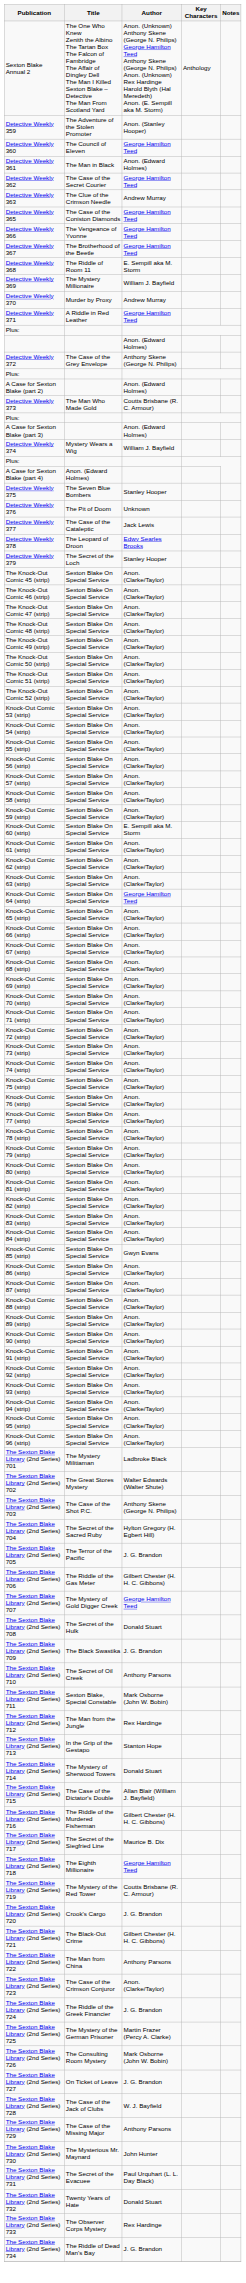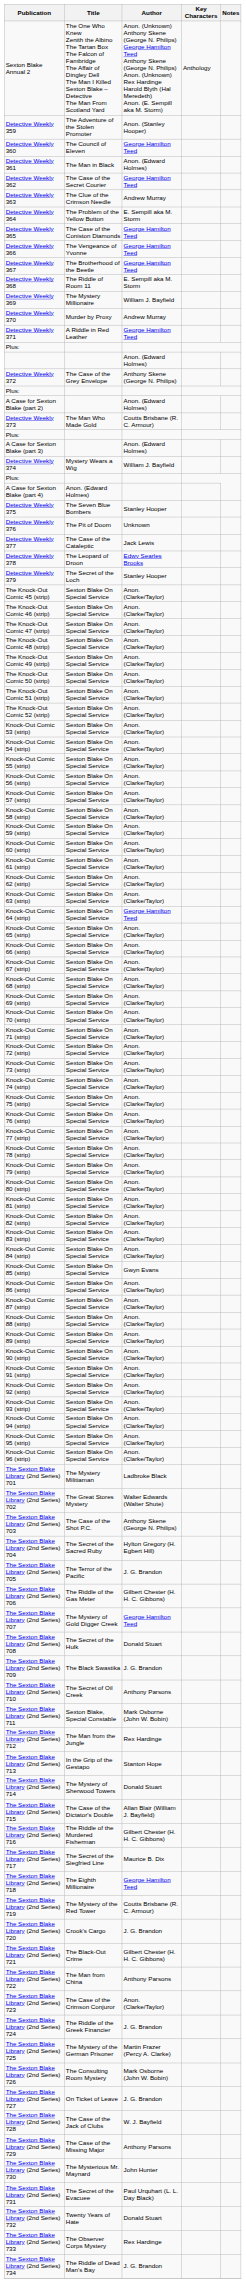+ row: (30, 215)
(148, 830) E. Sempill aka M. Storm -> (144, 847) Anon. (Clarke/Taylor)
